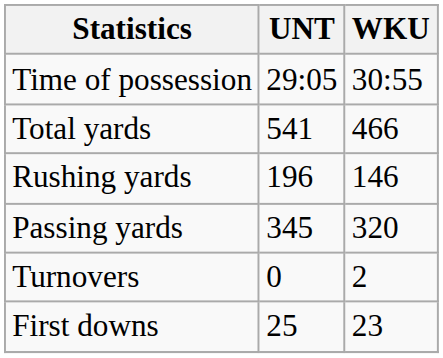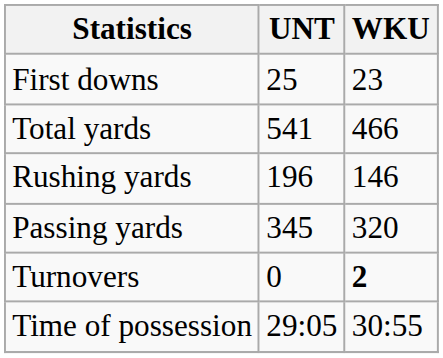rows swapped: (85, 326) <-> (132, 78)
(360, 276) normal -> (360, 276) bold
